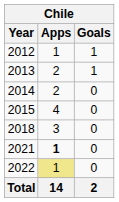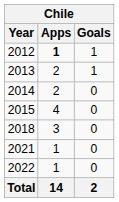(56, 52) normal -> (56, 52) bold
(56, 149) bold -> (56, 149) normal
(56, 168) khaki background -> (56, 168) no background
